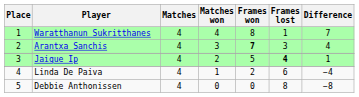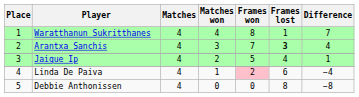(252, 46) bold -> (252, 46) normal
(285, 46) normal -> (285, 46) bold
(285, 60) bold -> (285, 60) normal
(252, 73) no background -> (252, 73) pink background
